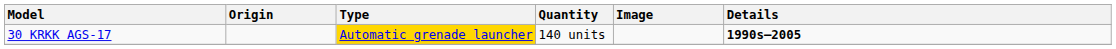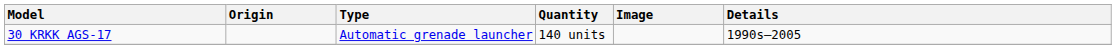(436, 35) gold background -> (436, 35) no background
(764, 35) bold -> (764, 35) normal
